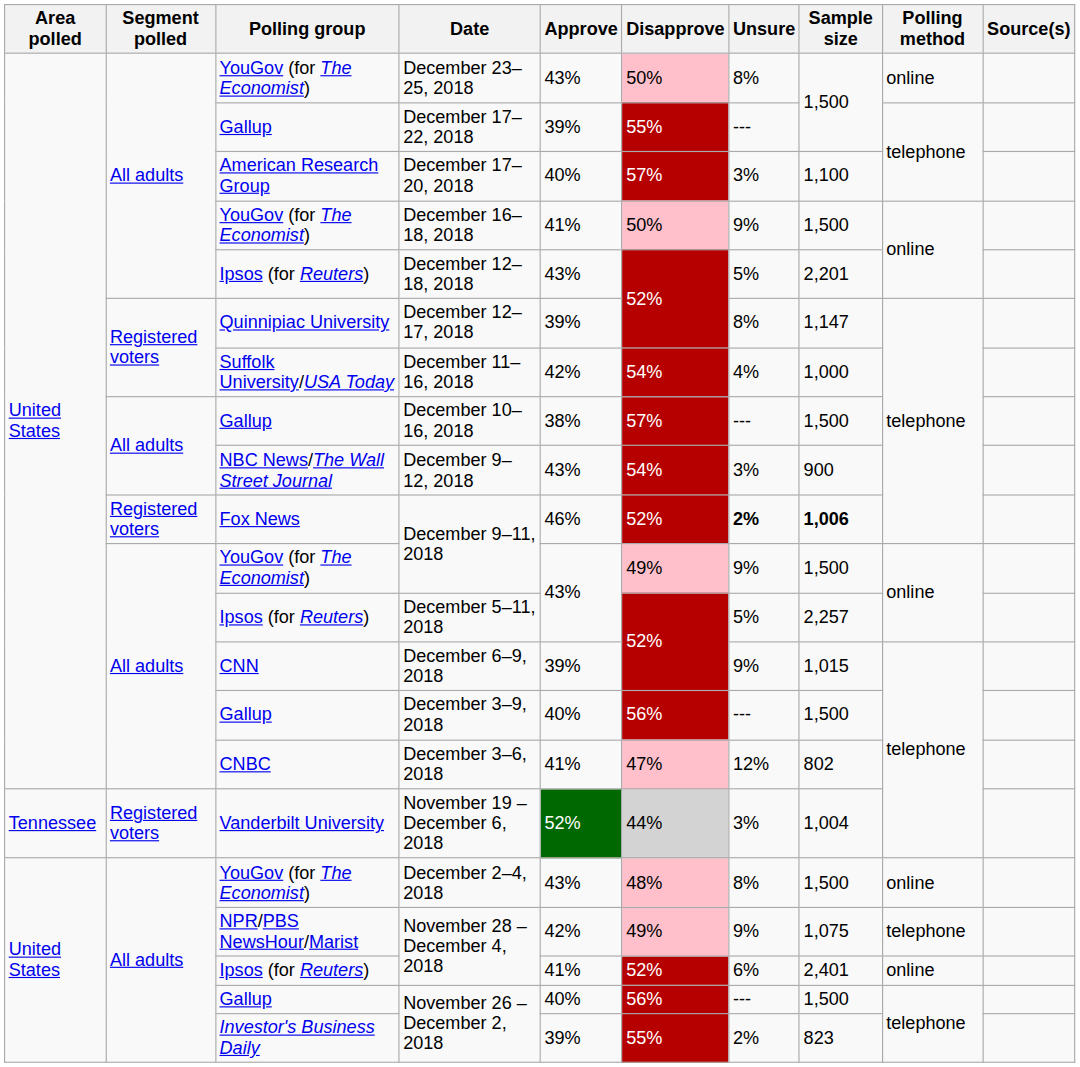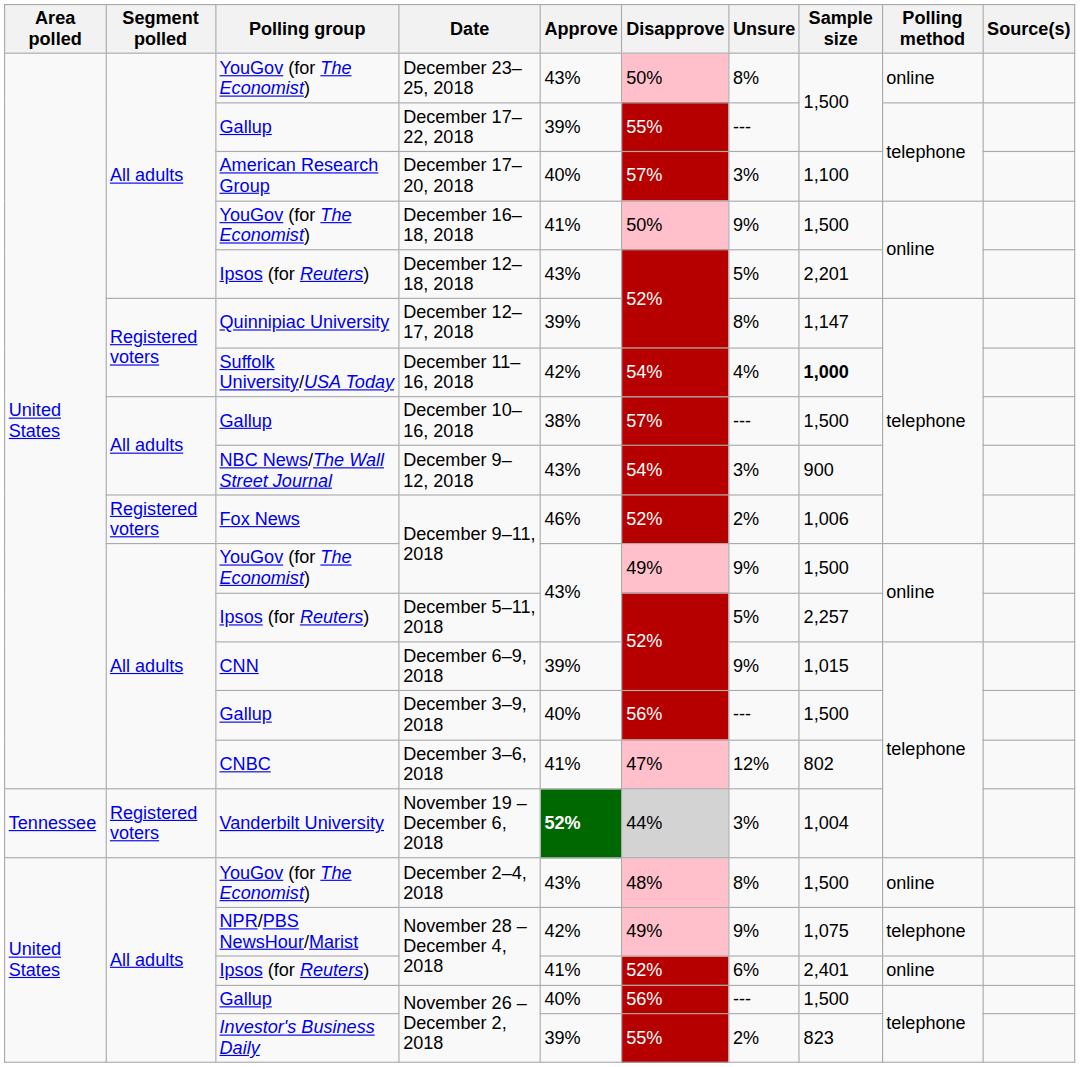(826, 372) normal -> (826, 372) bold
(746, 519) bold -> (746, 519) normal
(826, 519) bold -> (826, 519) normal
(563, 823) normal -> (563, 823) bold
